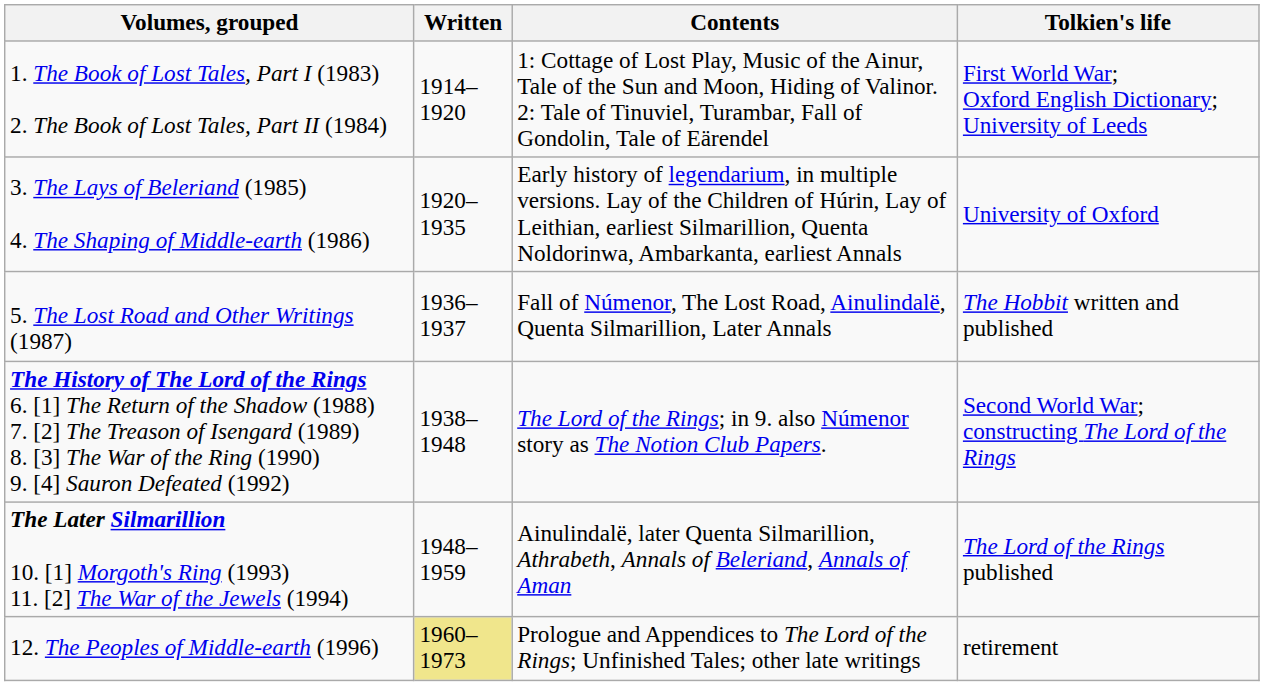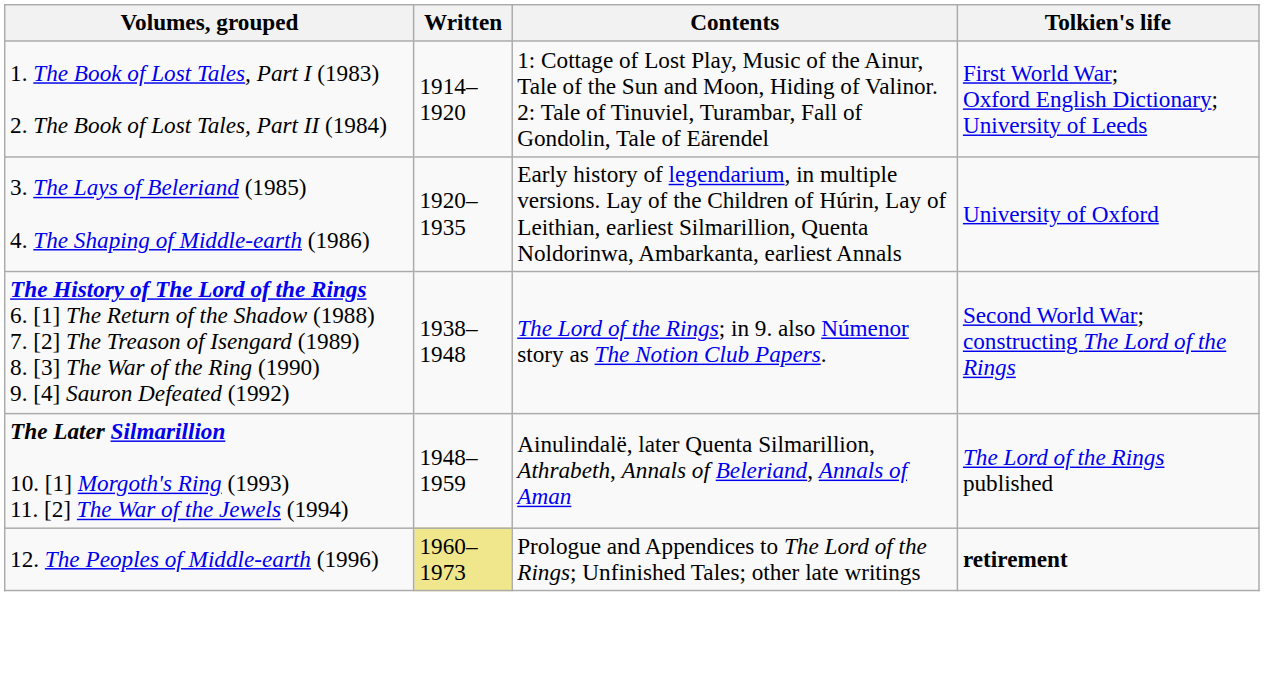- row: (182, 329)
(1011, 648) normal -> (1015, 559) bold
